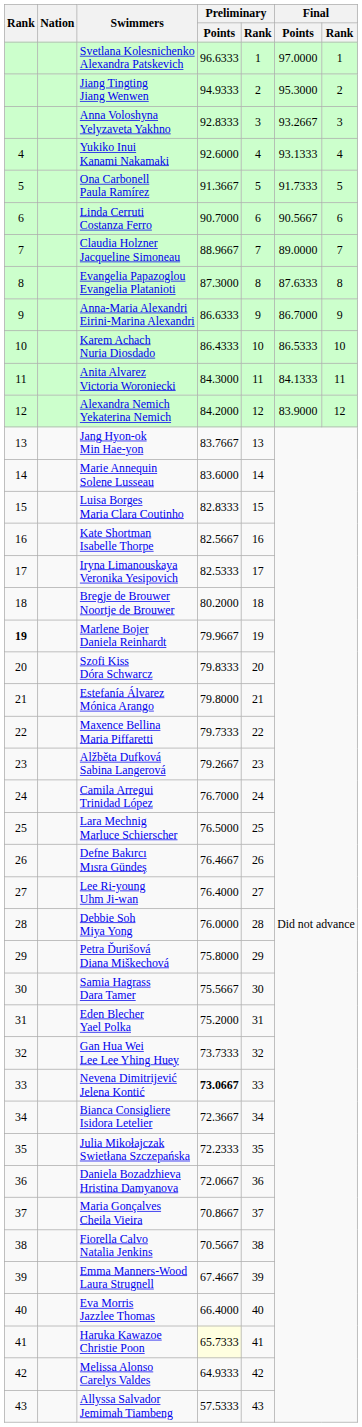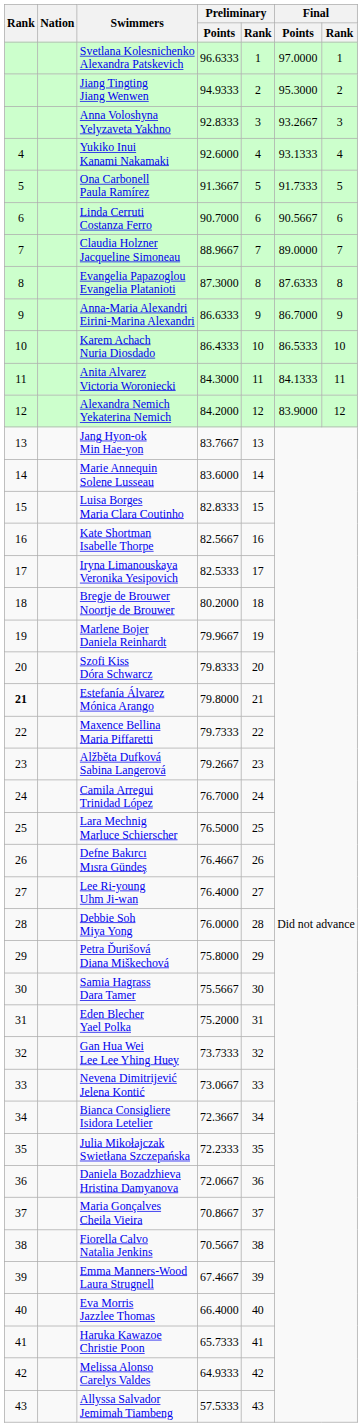(21, 635) bold -> (21, 635) normal
(21, 700) normal -> (21, 700) bold
(219, 1085) bold -> (219, 1085) normal
(219, 1342) lightyellow background -> (219, 1342) no background
